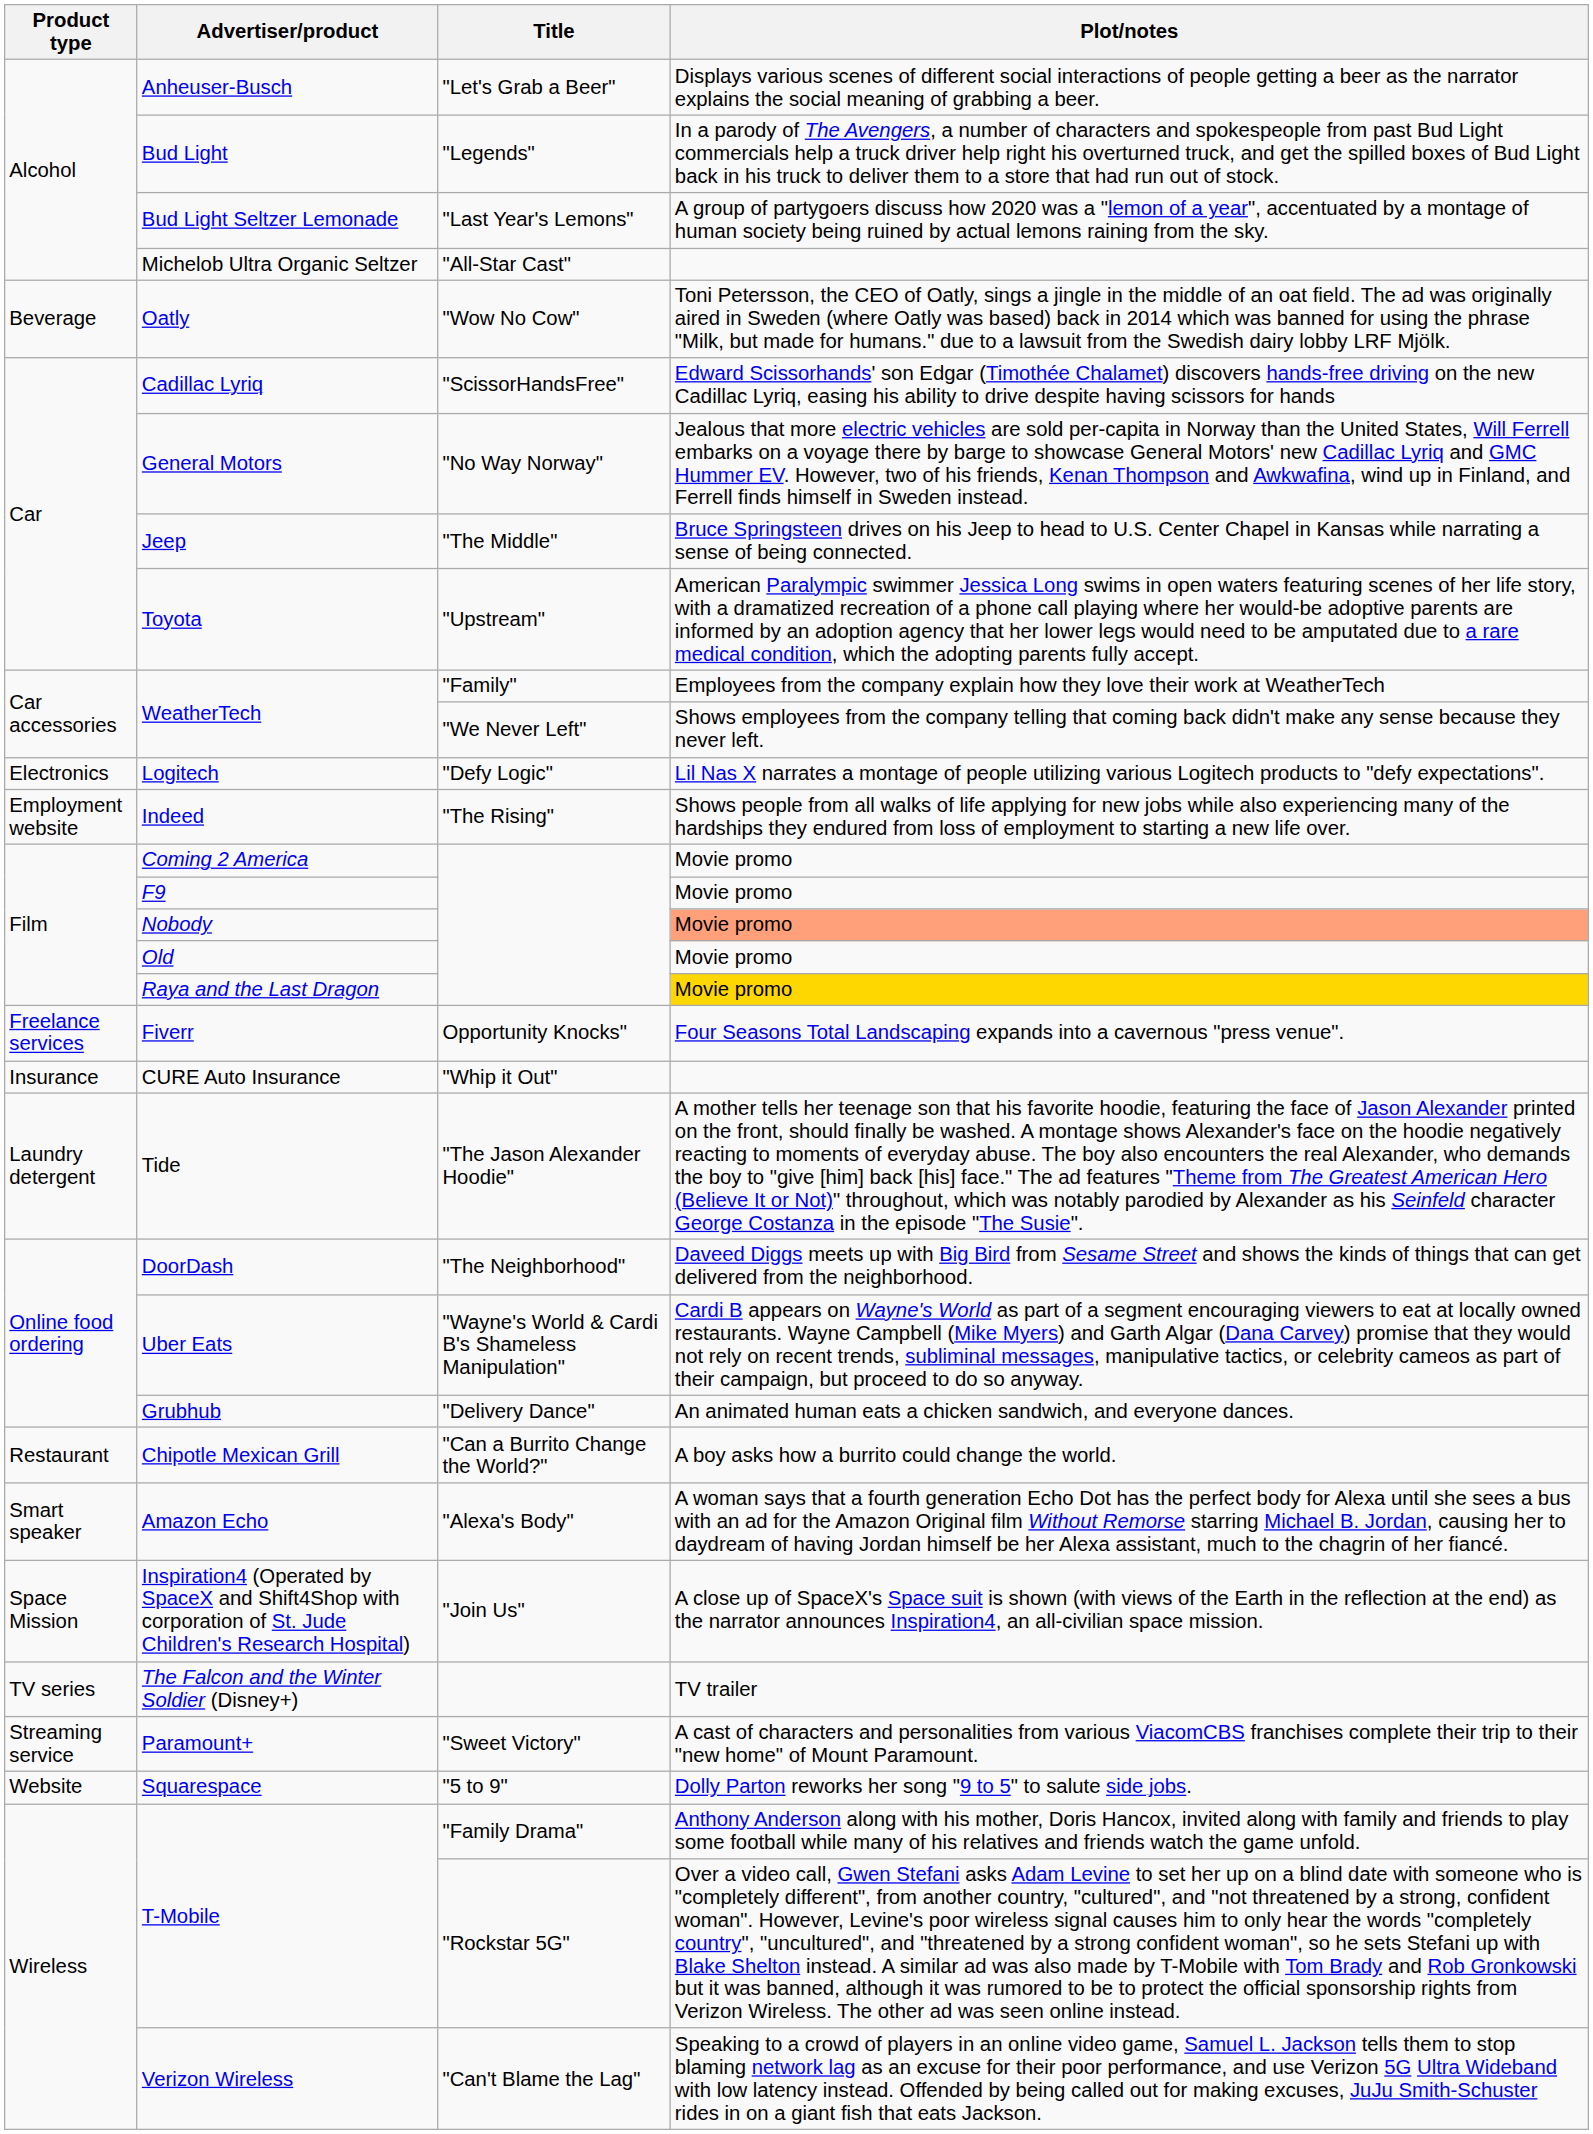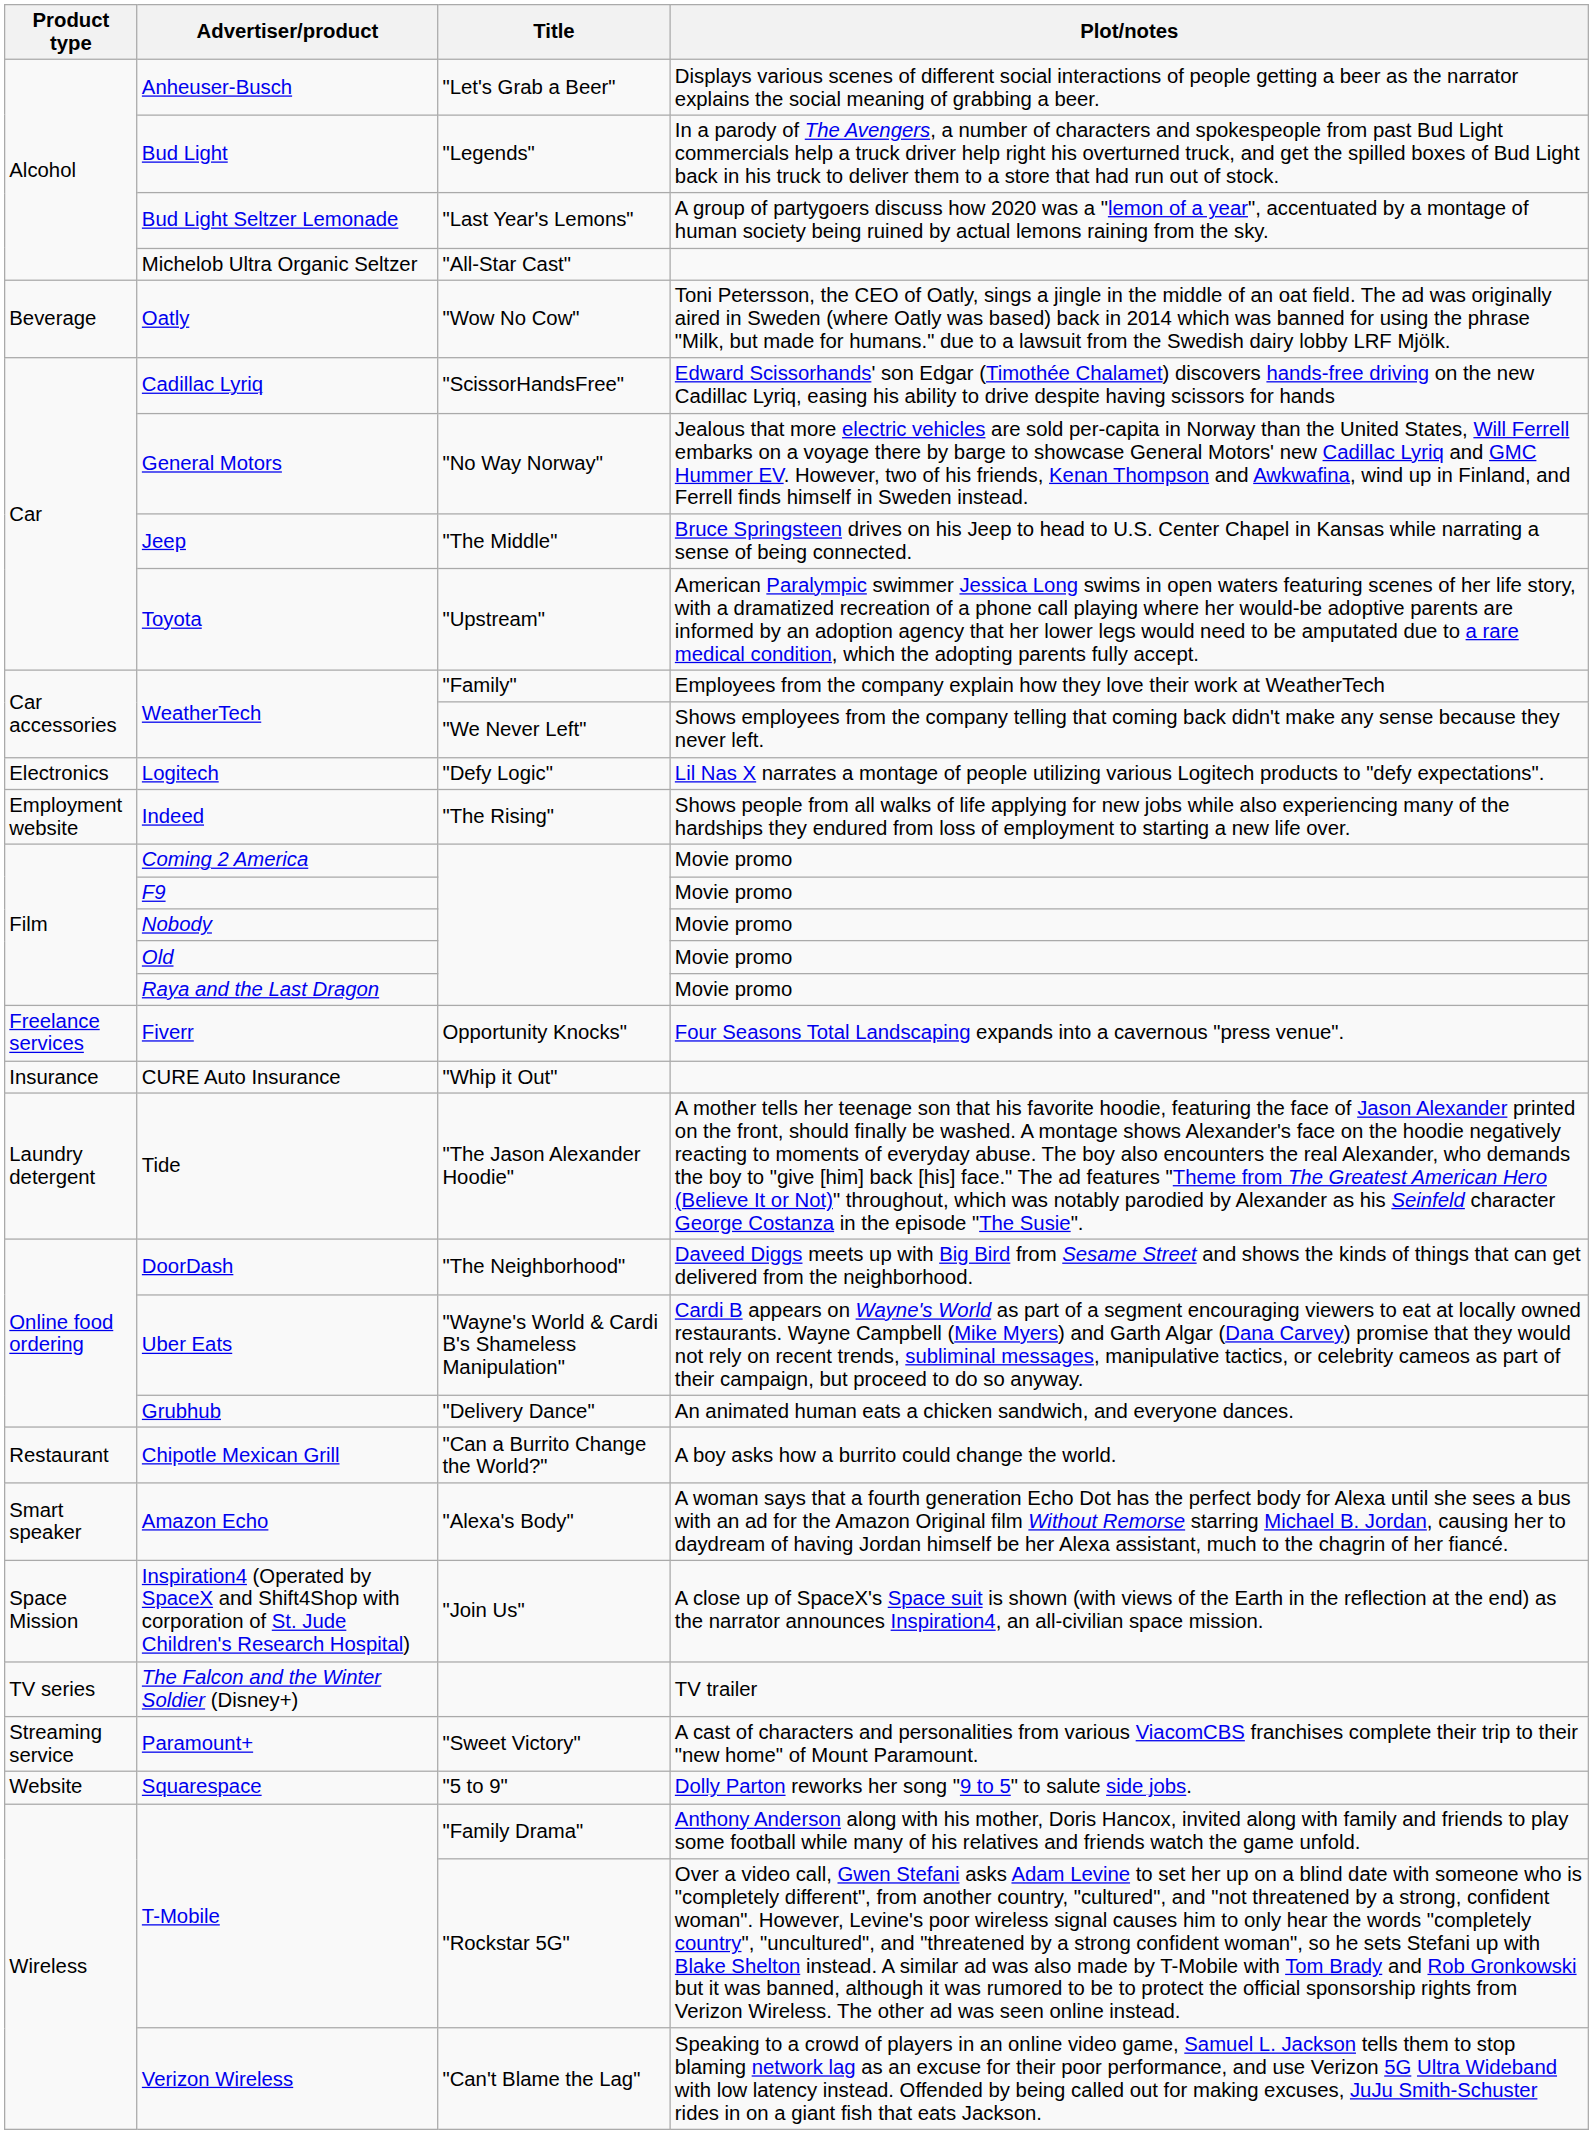(734, 924) lightsalmon background -> (734, 924) no background
(734, 989) gold background -> (734, 989) no background
